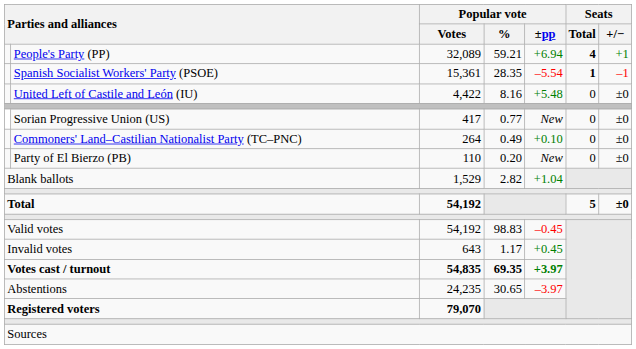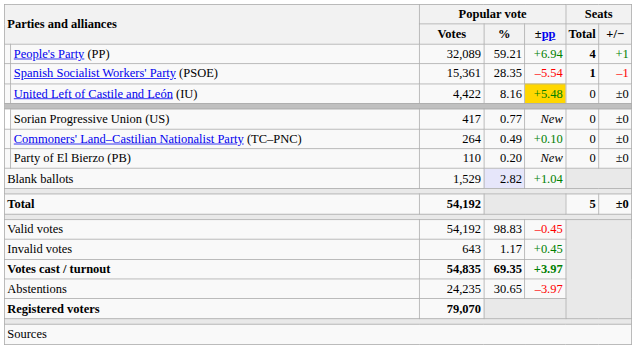(548, 93) no background -> (548, 93) gold background
(511, 178) no background -> (511, 178) lavender background
